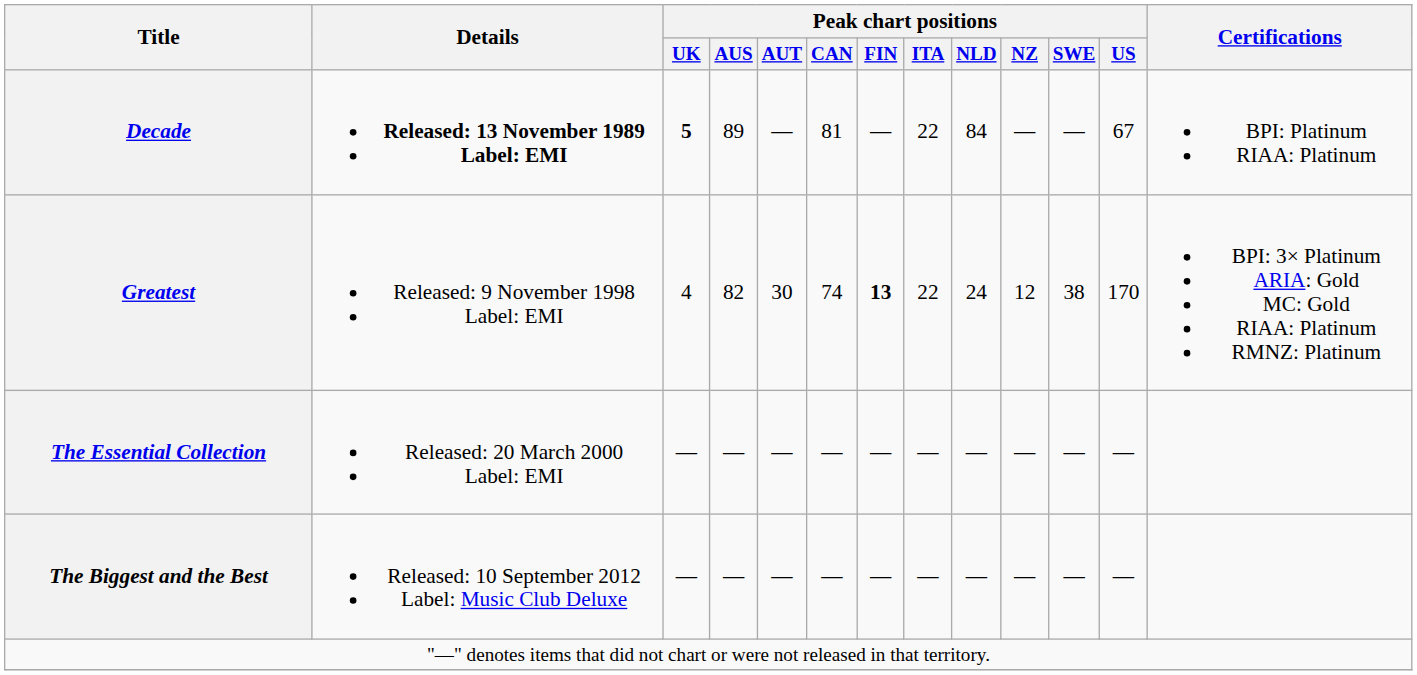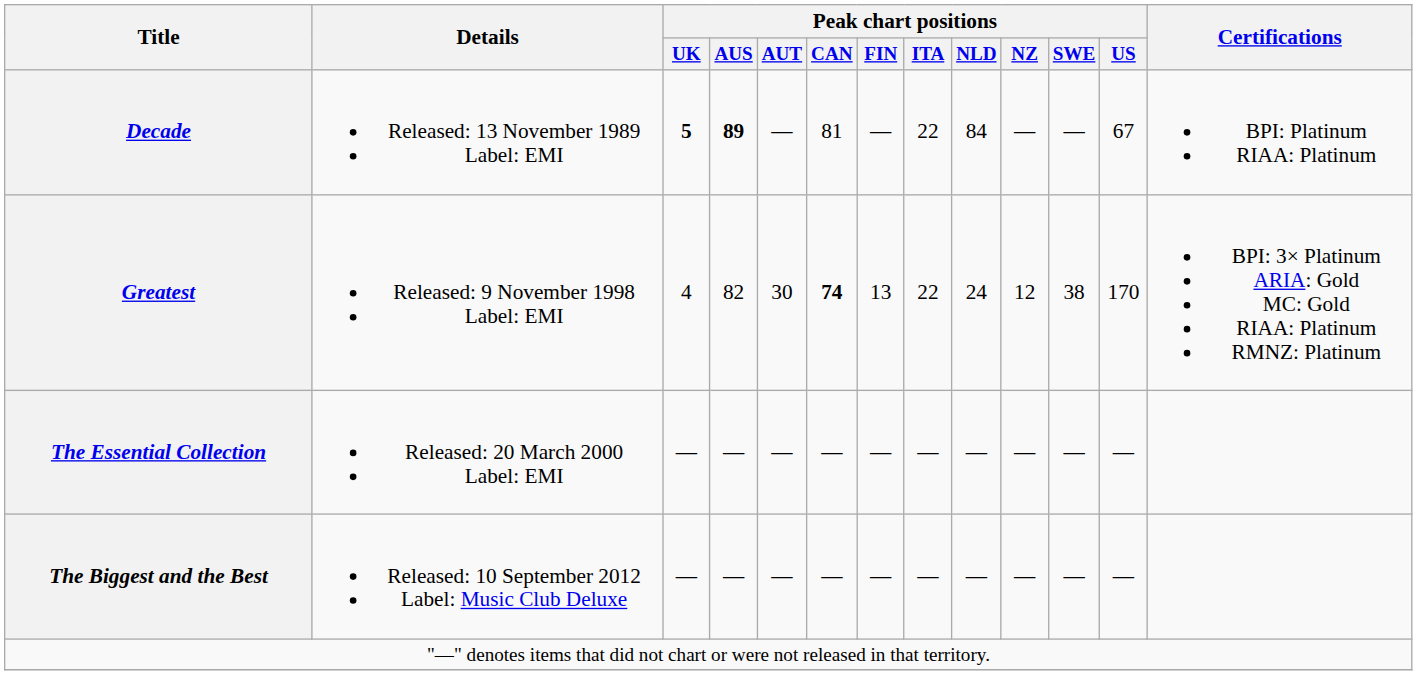(488, 144) bold -> (488, 144) normal
(734, 131) normal -> (734, 131) bold
(832, 292) normal -> (832, 292) bold
(881, 292) bold -> (881, 292) normal
